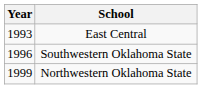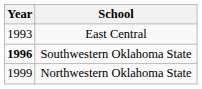(20, 53) normal -> (20, 53) bold
